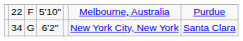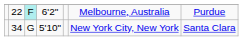(31, 12) no background -> (31, 12) paleturquoise background
(50, 12) 5'10" -> (50, 12) 6'2"
(50, 28) 6'2" -> (50, 28) 5'10"
